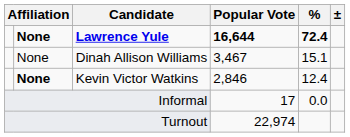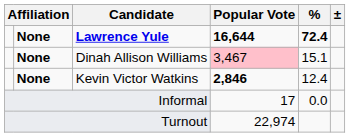(33, 57) normal -> (33, 57) bold
(230, 57) no background -> (230, 57) pink background
(230, 79) normal -> (230, 79) bold
